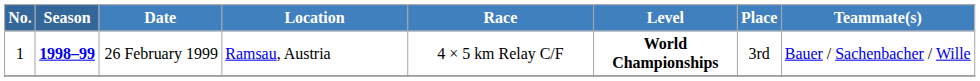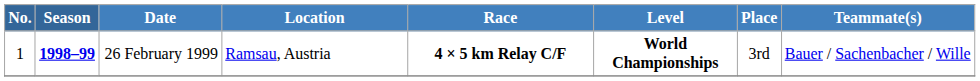(500, 53) normal -> (500, 53) bold
